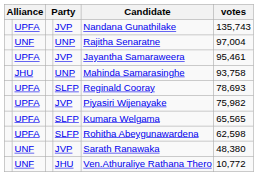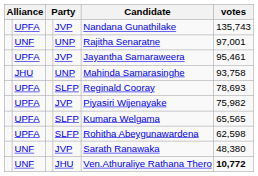(231, 42) 97,004 -> (231, 42) 97,001
(231, 164) normal -> (231, 164) bold
